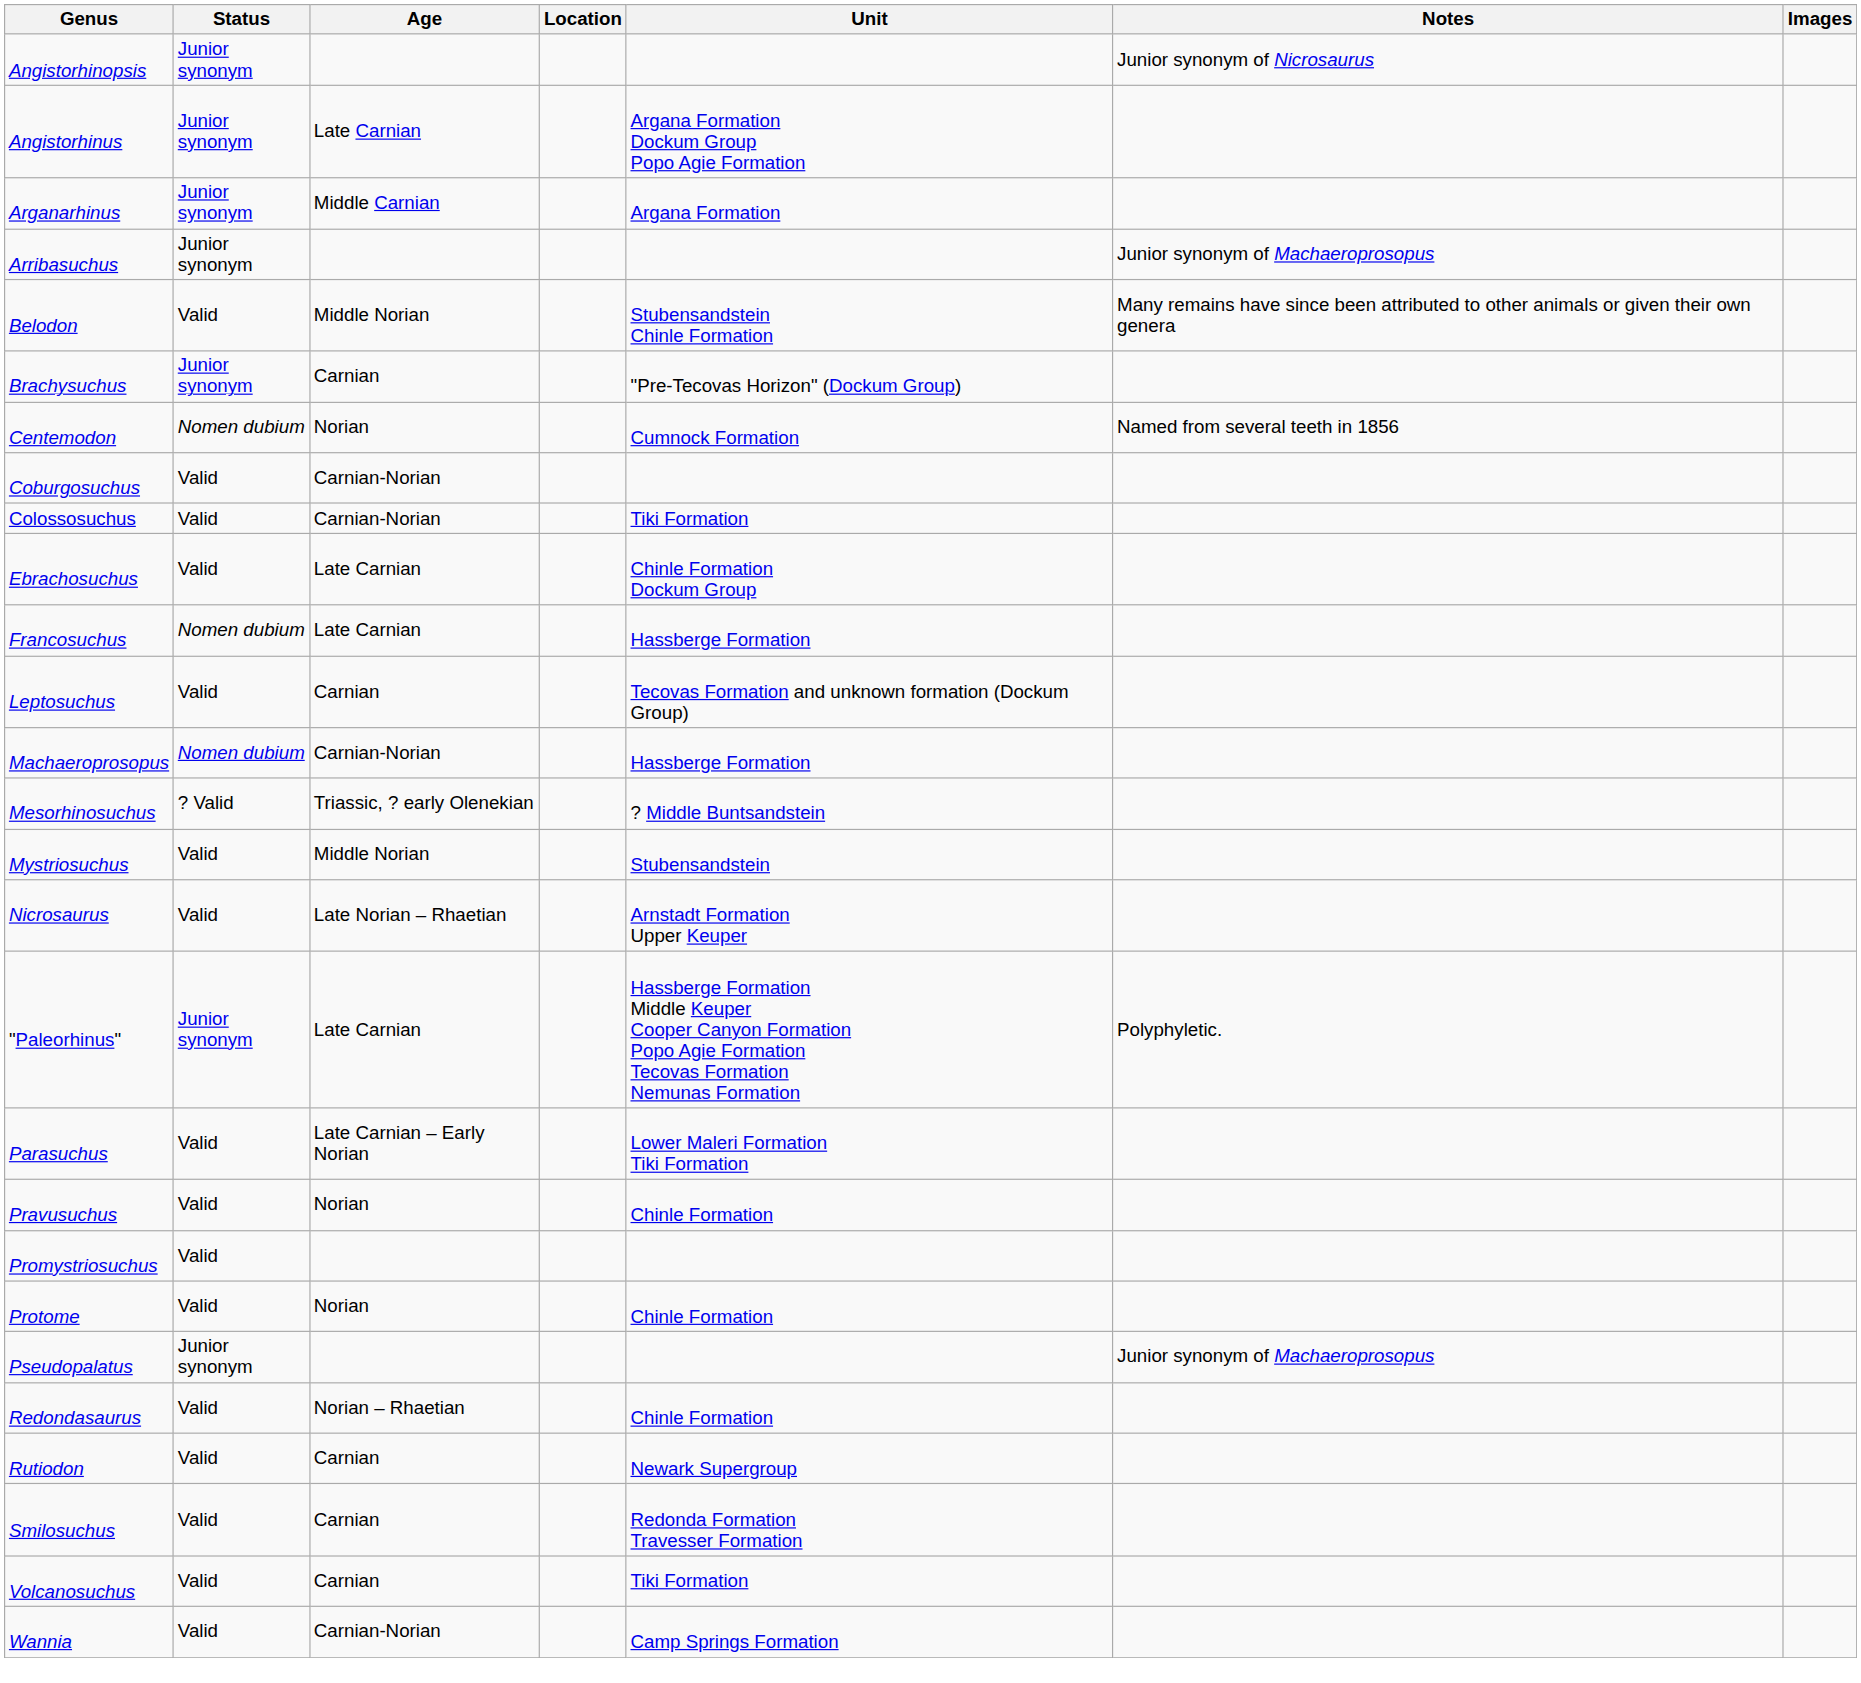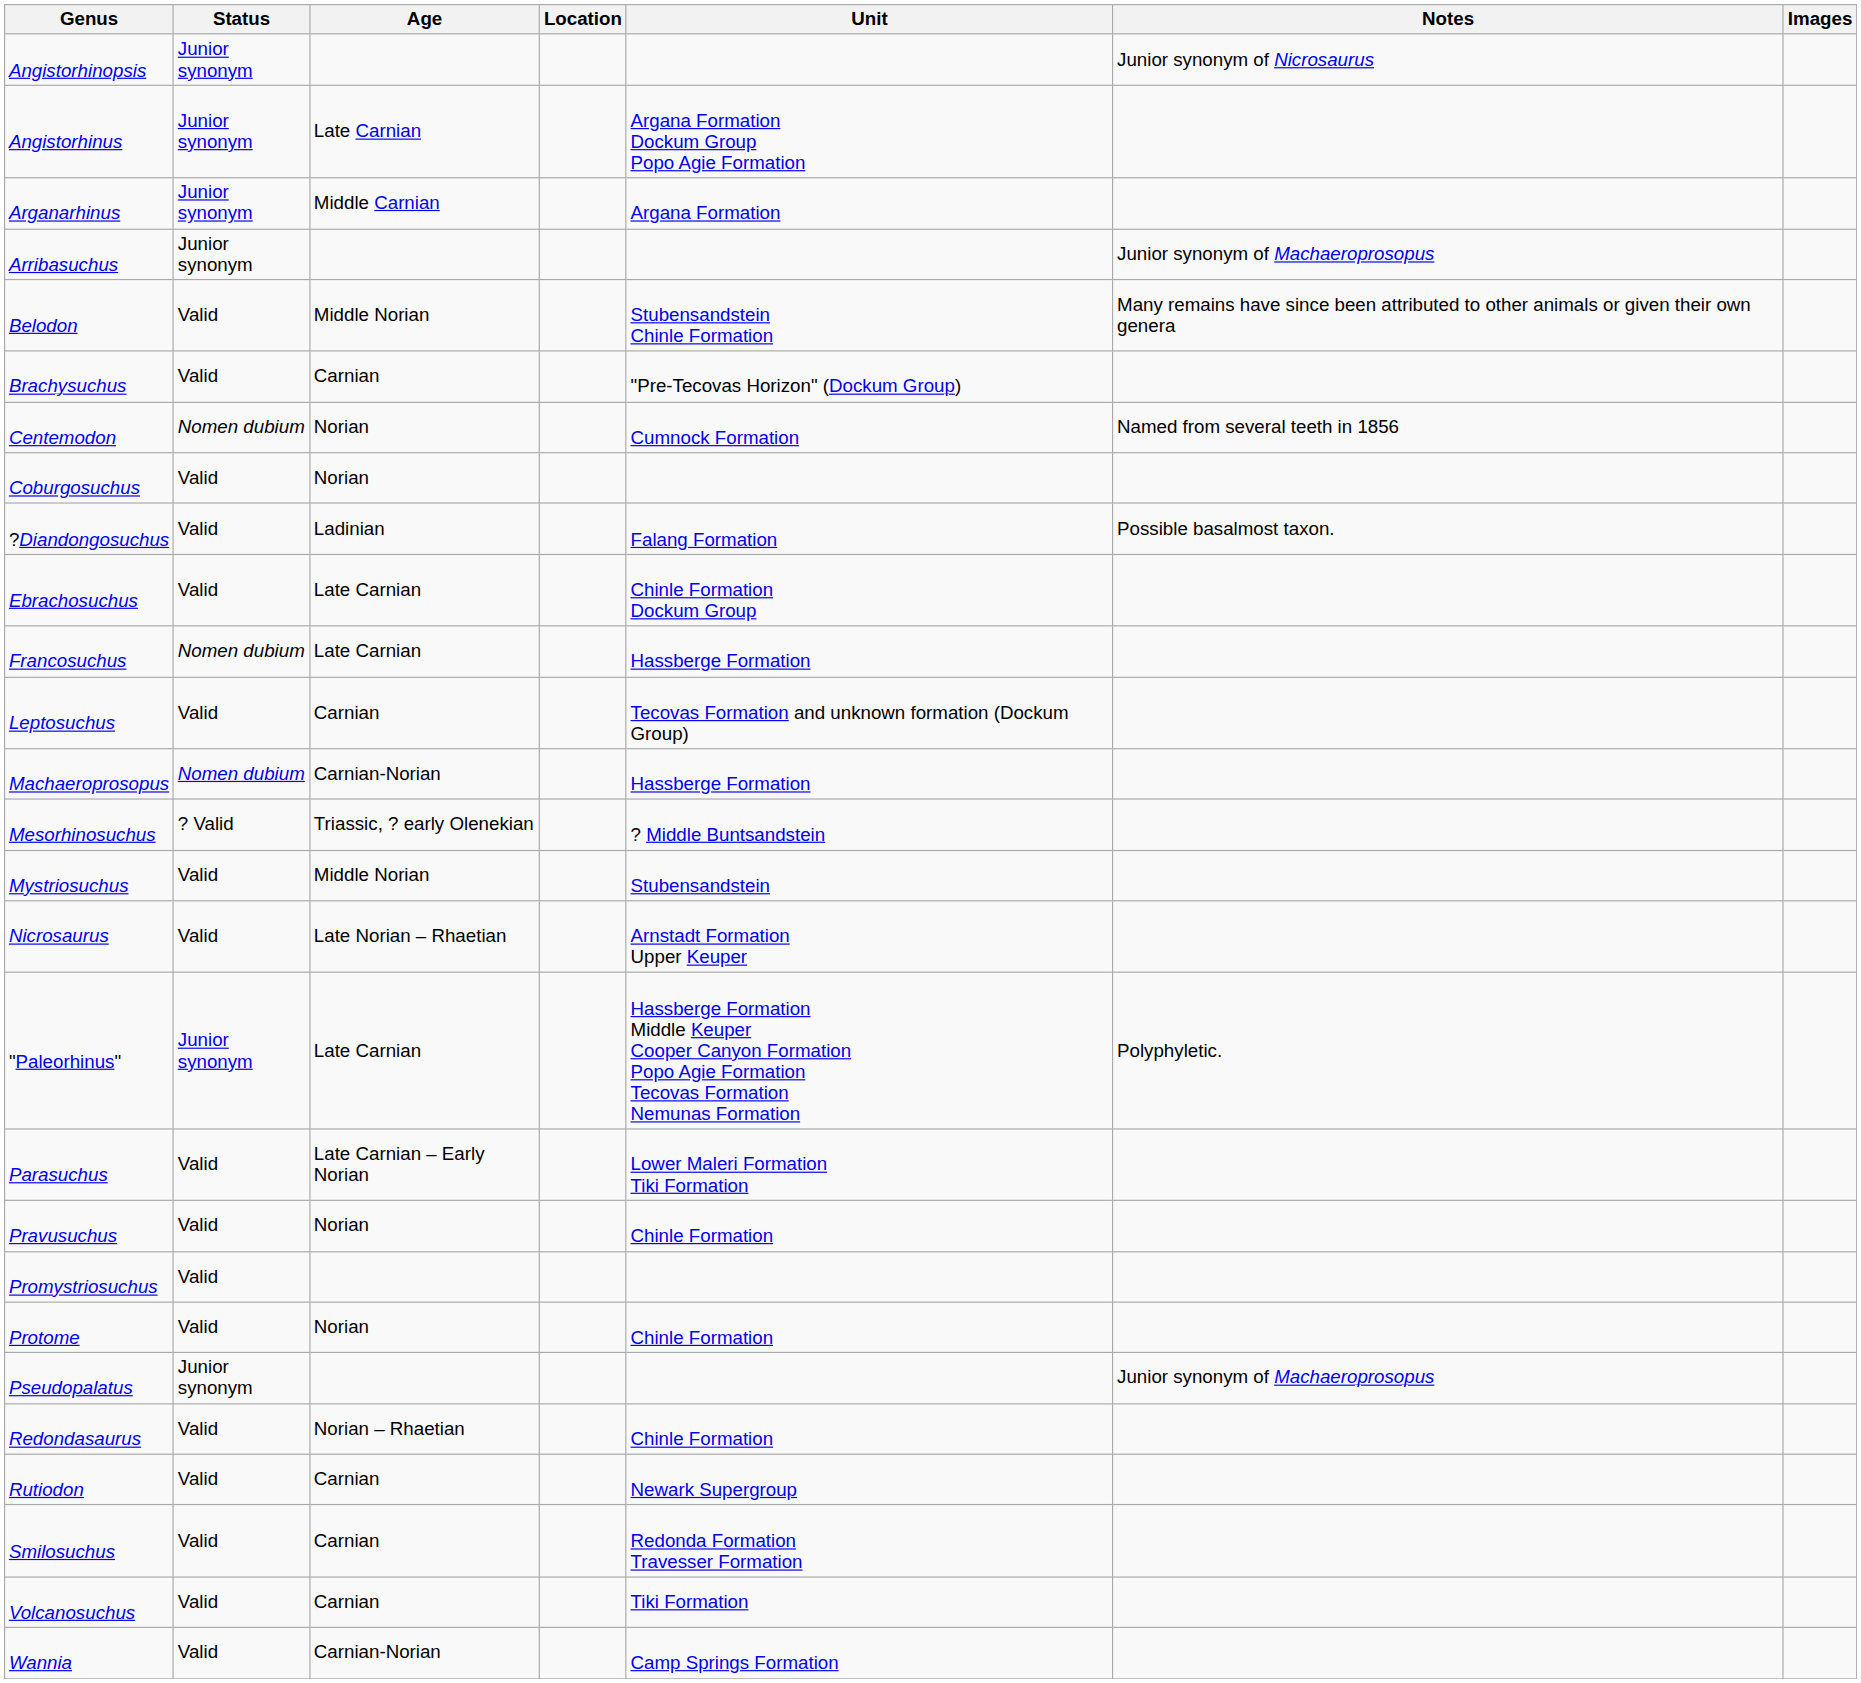(215, 376) Junior synonym -> (198, 376) Valid
(377, 477) Carnian-Norian -> (341, 477) Norian
- row: (72, 518)
+ row: (89, 539)
